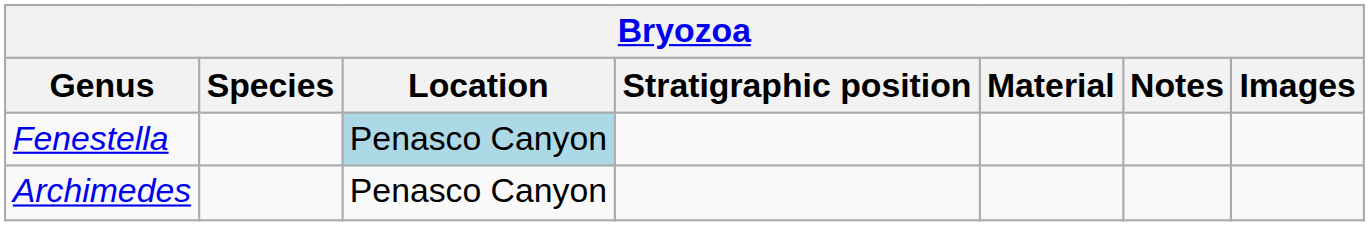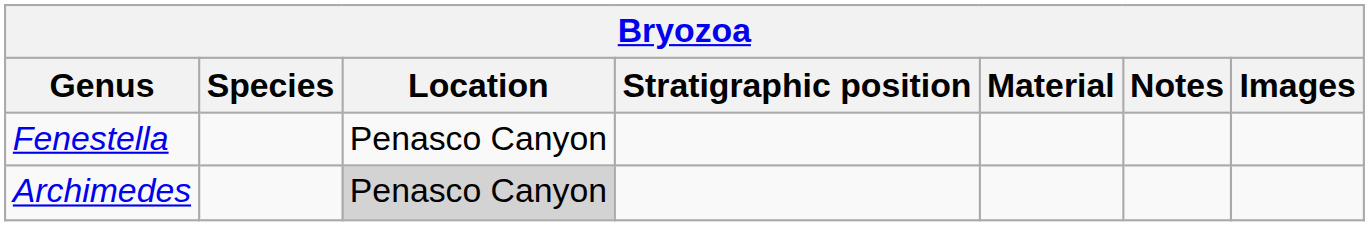(478, 138) lightblue background -> (478, 138) no background
(478, 191) no background -> (478, 191) lightgrey background
